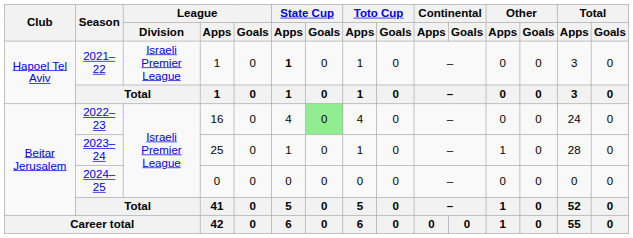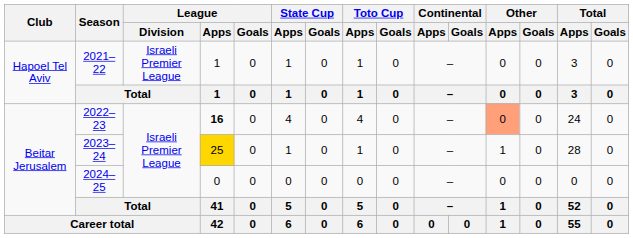(288, 63) bold -> (288, 63) normal
(217, 119) normal -> (217, 119) bold
(324, 119) lightgreen background -> (324, 119) no background
(503, 119) no background -> (503, 119) lightsalmon background
(217, 150) no background -> (217, 150) gold background
